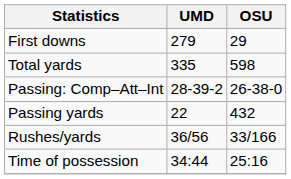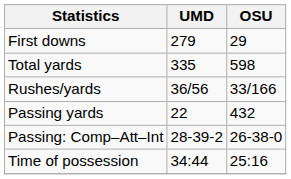rows swapped: (54, 137) <-> (86, 89)
